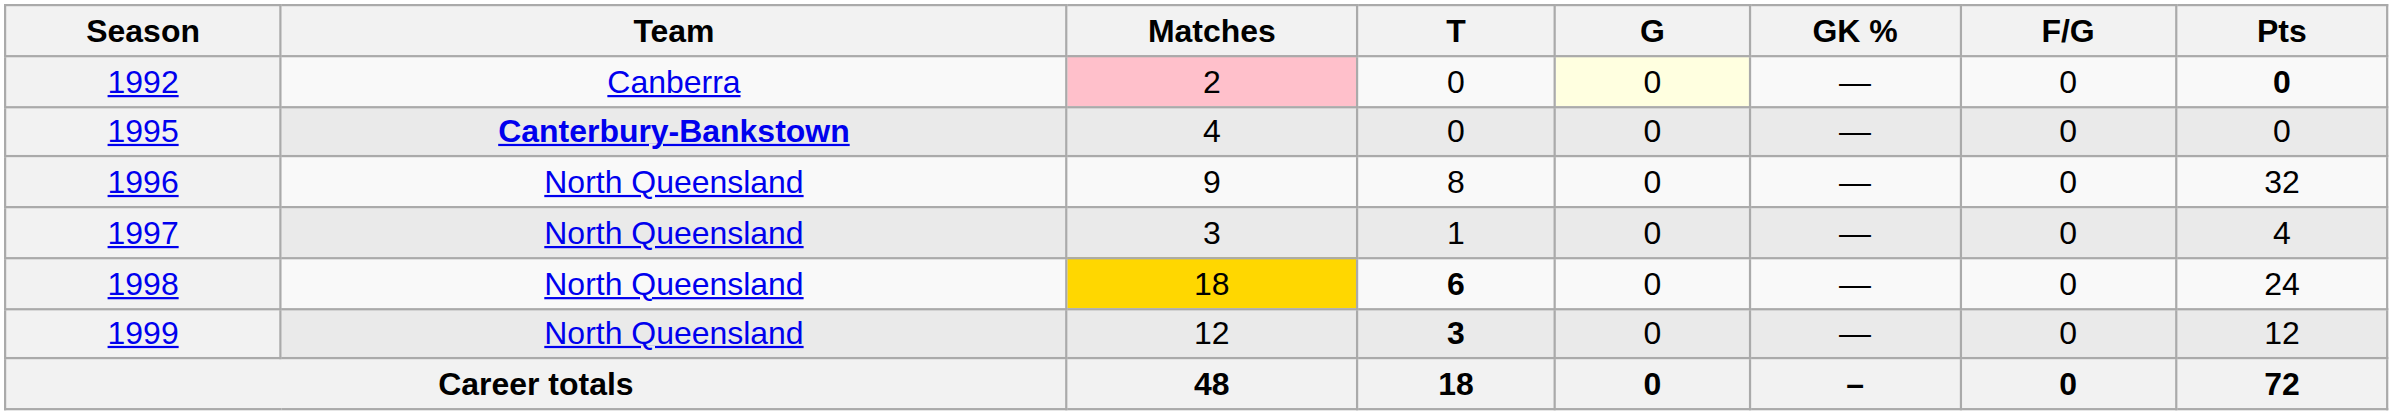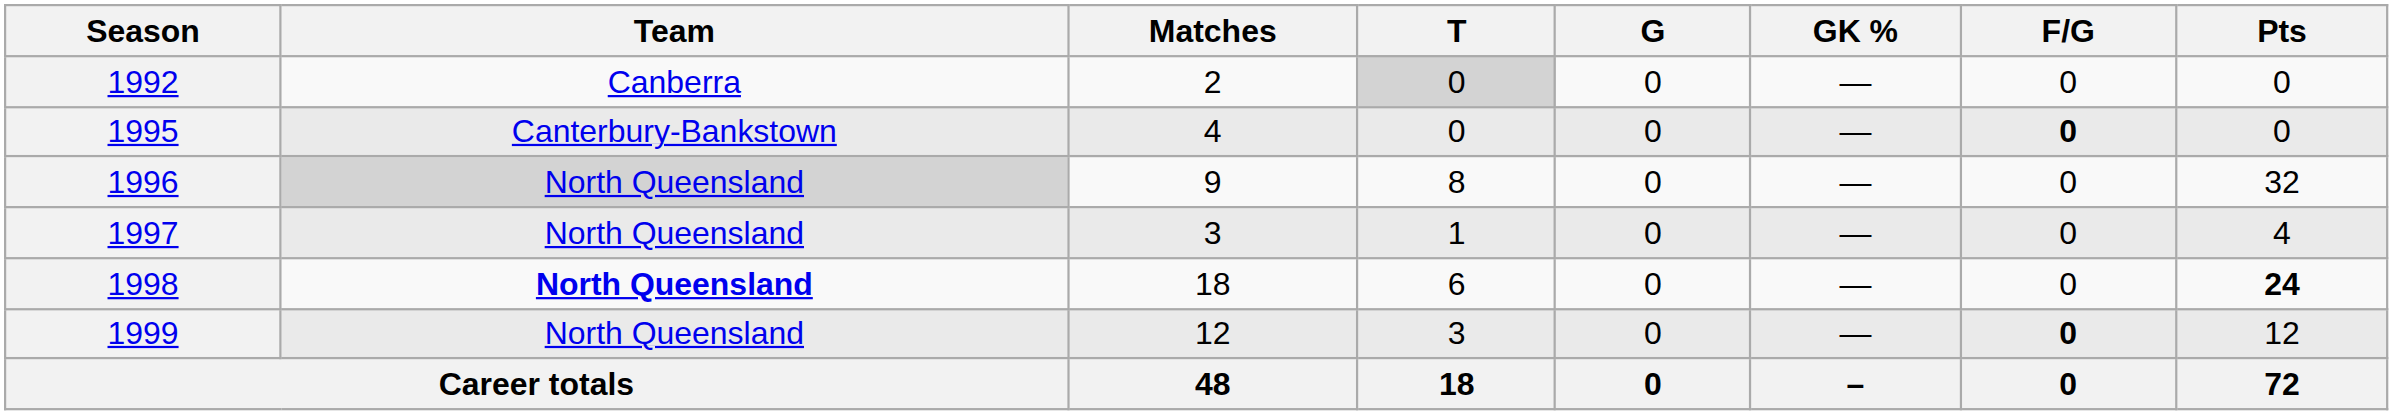(1212, 81) pink background -> (1213, 81) no background
(1456, 81) no background -> (1457, 81) lightgrey background
(1652, 81) lightyellow background -> (1653, 81) no background
(2282, 81) bold -> (2282, 81) normal
(674, 132) bold -> (674, 132) normal
(2068, 132) normal -> (2068, 132) bold
(674, 182) no background -> (674, 182) lightgrey background
(674, 283) normal -> (674, 283) bold
(1212, 283) gold background -> (1213, 283) no background
(1456, 283) bold -> (1457, 283) normal
(2282, 283) normal -> (2282, 283) bold
(1456, 334) bold -> (1457, 334) normal
(2068, 334) normal -> (2068, 334) bold
